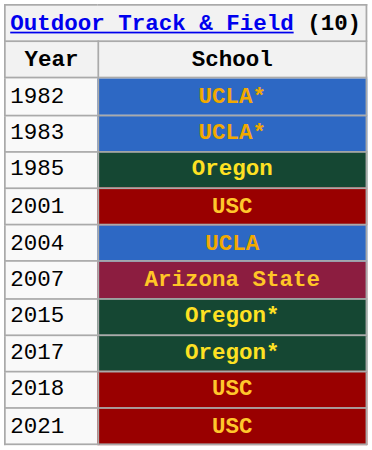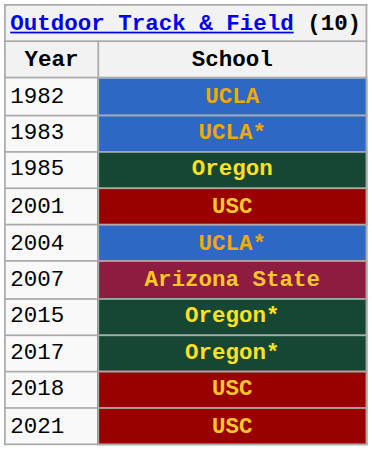(232, 97) UCLA* -> (232, 97) UCLA
(232, 243) UCLA -> (232, 243) UCLA*
